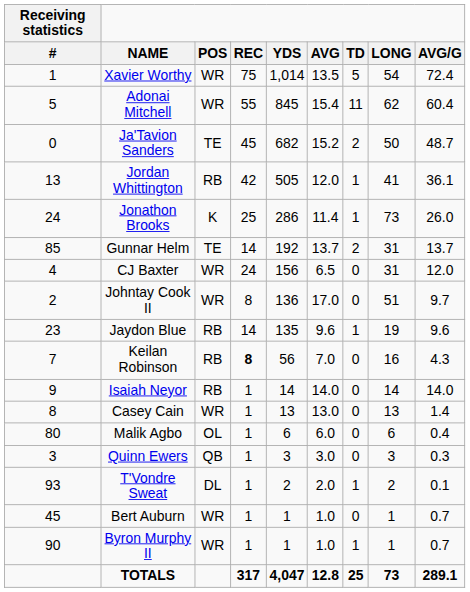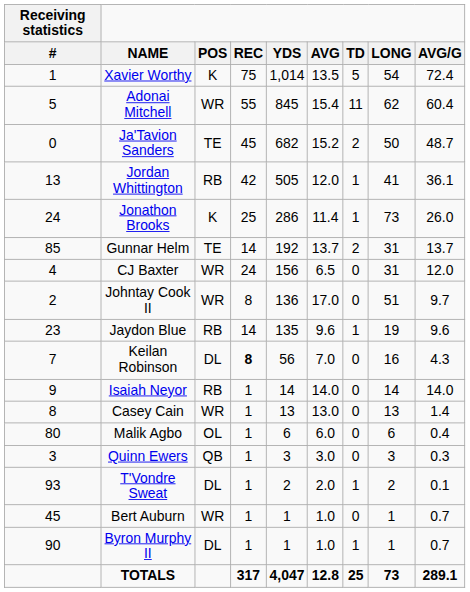(213, 75) WR -> (213, 75) K
(213, 360) RB -> (213, 360) DL
(213, 546) WR -> (213, 546) DL
